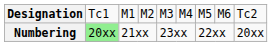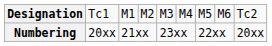(102, 32) lightgreen background -> (102, 32) no background
